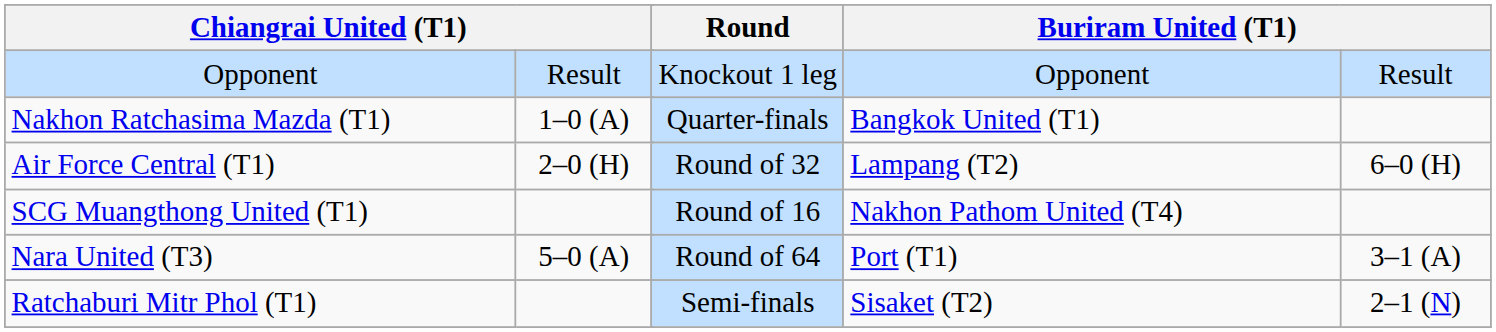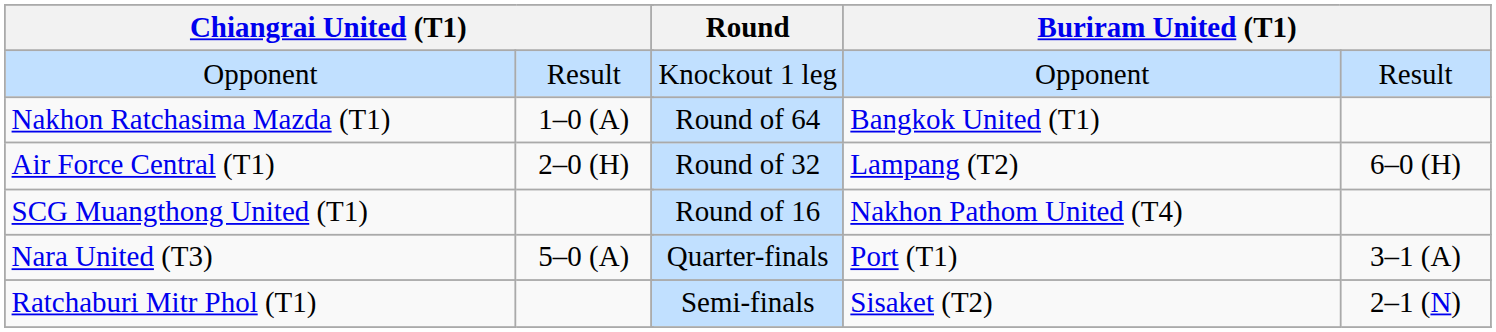(748, 119) Quarter-finals -> (748, 119) Round of 64
(748, 257) Round of 64 -> (748, 257) Quarter-finals
